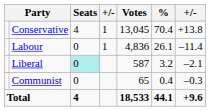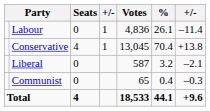rows swapped: (40, 30) <-> (27, 47)
(76, 64) paleturquoise background -> (76, 64) no background
